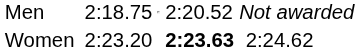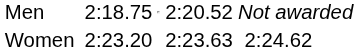(200, 40) bold -> (199, 40) normal
